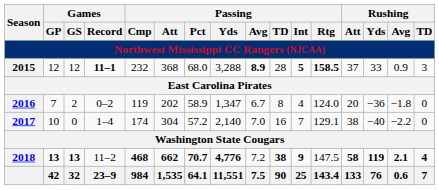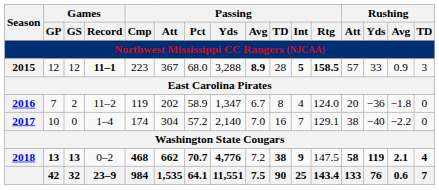(140, 67) 232 -> (140, 67) 223
(170, 67) 368 -> (170, 67) 367
(353, 67) 37 -> (353, 67) 57
(105, 103) 0–2 -> (105, 103) 11–2
(105, 157) 11–2 -> (105, 157) 0–2
